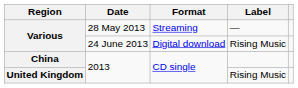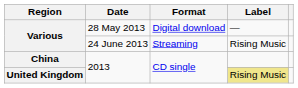(175, 28) Streaming -> (189, 28) Digital download
(189, 43) Digital download -> (175, 43) Streaming
(258, 75) no background -> (258, 75) khaki background
